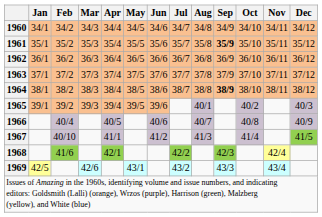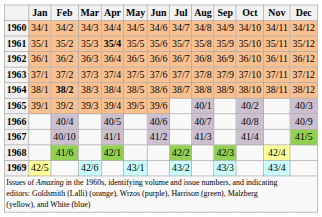(113, 43) normal -> (113, 43) bold
(225, 43) bold -> (225, 43) normal
(65, 90) normal -> (65, 90) bold
(225, 90) bold -> (225, 90) normal
